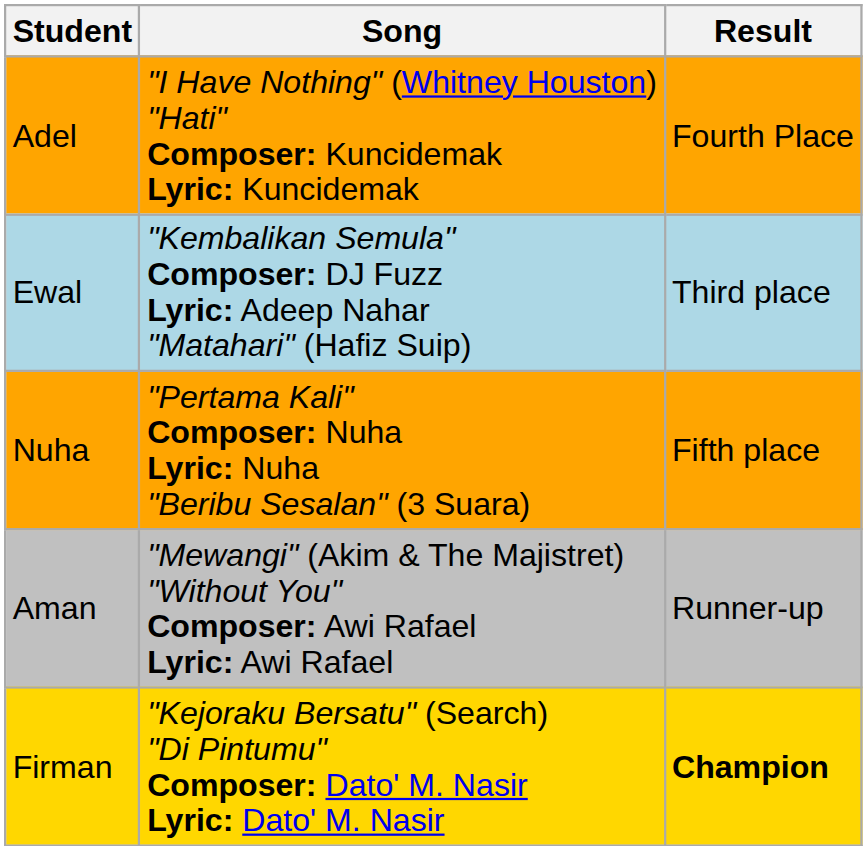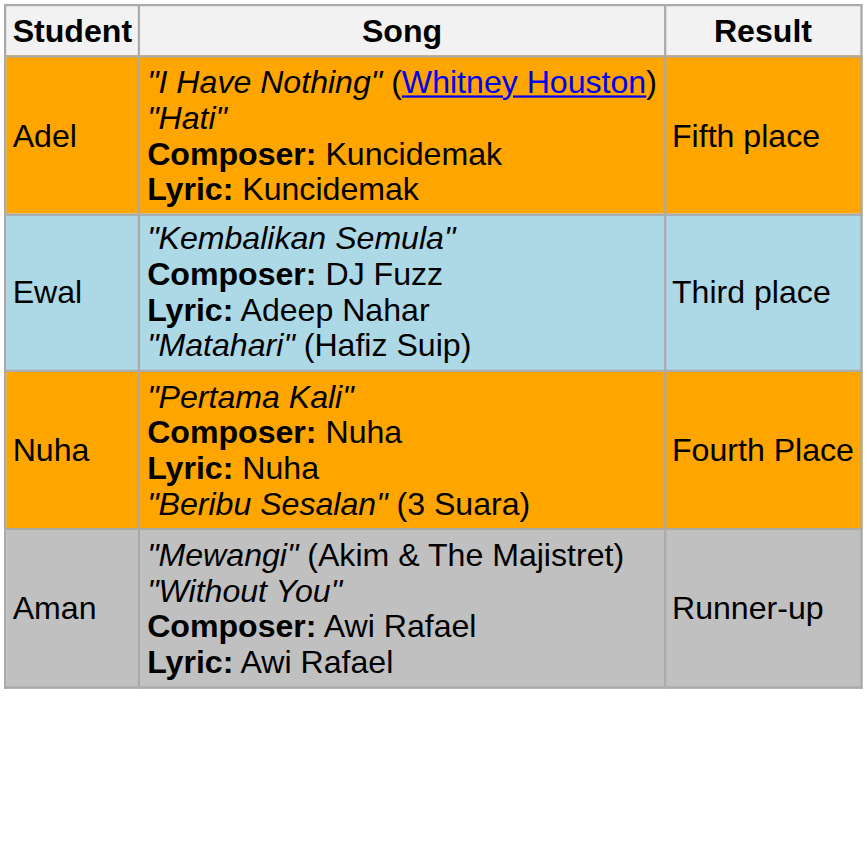(763, 135) Fourth Place -> (746, 135) Fifth place
(746, 451) Fifth place -> (763, 451) Fourth Place
- row: (63, 766)
